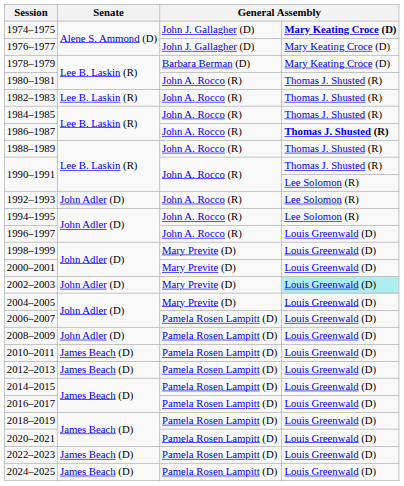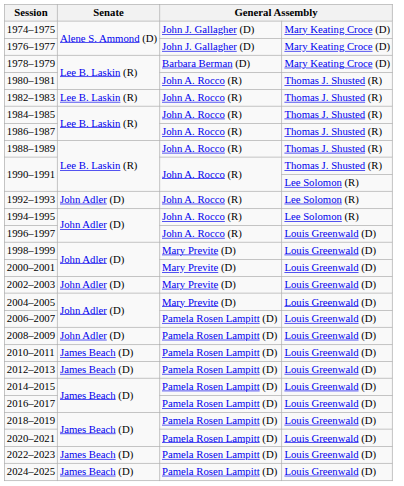(340, 30) bold -> (337, 30) normal
(337, 132) bold -> (333, 132) normal
(330, 285) paleturquoise background -> (330, 285) no background
